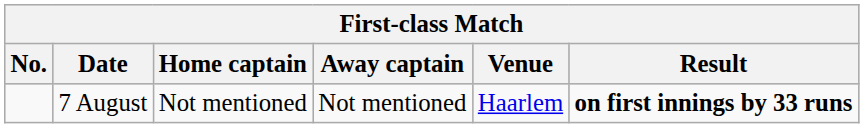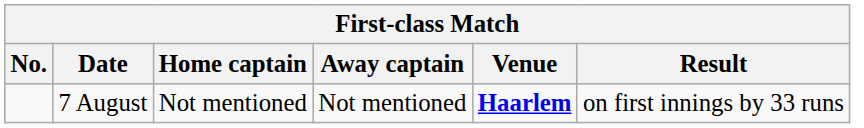(521, 102) normal -> (525, 102) bold
(713, 102) bold -> (713, 102) normal
